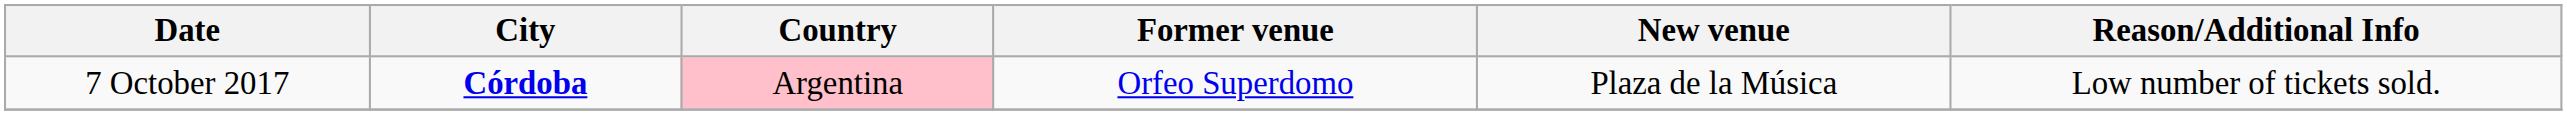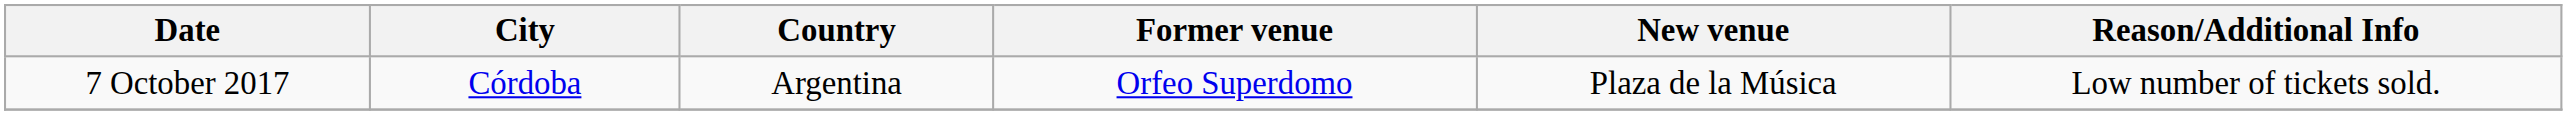(525, 82) bold -> (525, 82) normal
(838, 82) pink background -> (837, 82) no background
